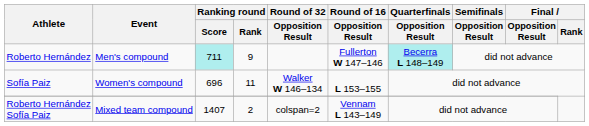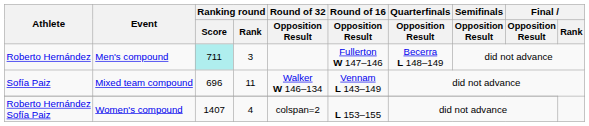(250, 57) 9 -> (250, 57) 3
(420, 57) paleturquoise background -> (420, 57) no background
(139, 83) Women's compound -> (144, 83) Mixed team compound
(358, 89) L 153–155 -> (358, 83) Vennam L 143–149
(144, 109) Mixed team compound -> (139, 109) Women's compound
(250, 109) 2 -> (250, 109) 4
(358, 109) Vennam L 143–149 -> (358, 115) L 153–155
